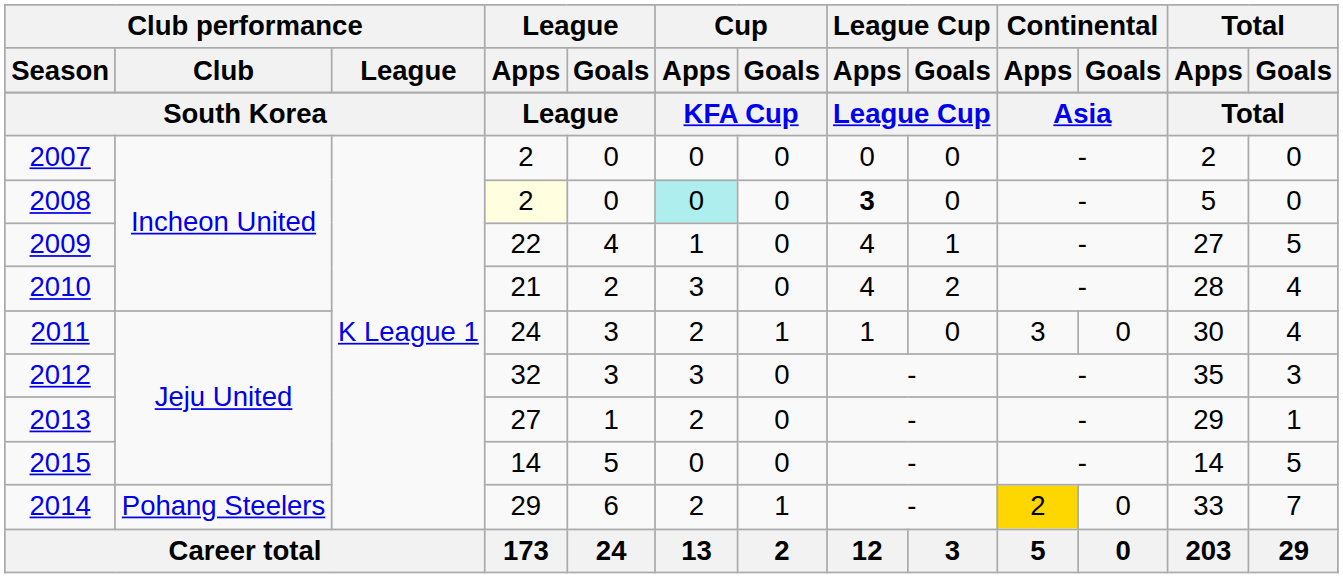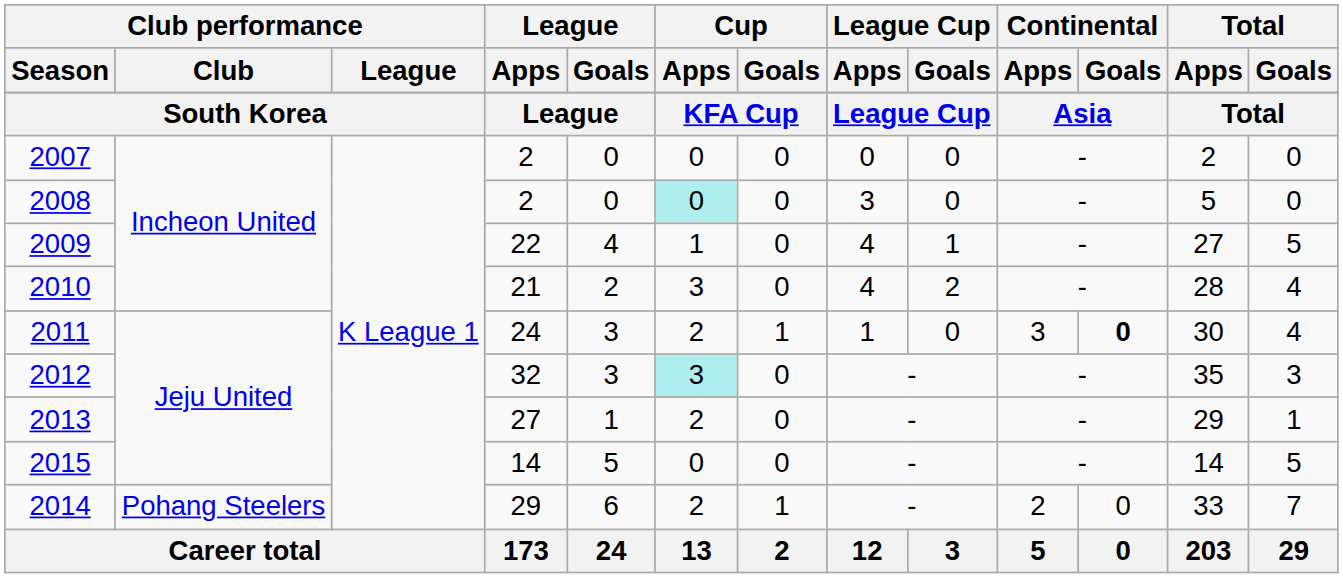(526, 200) lightyellow background -> (526, 200) no background
(867, 200) bold -> (867, 200) normal
(1123, 331) normal -> (1123, 331) bold
(697, 375) no background -> (697, 375) paleturquoise background
(1038, 506) gold background -> (1038, 506) no background
